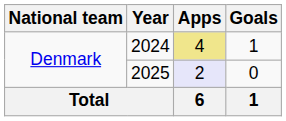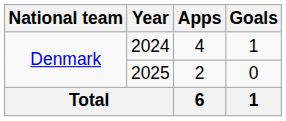(200, 45) khaki background -> (200, 45) no background
(200, 73) lavender background -> (200, 73) no background
